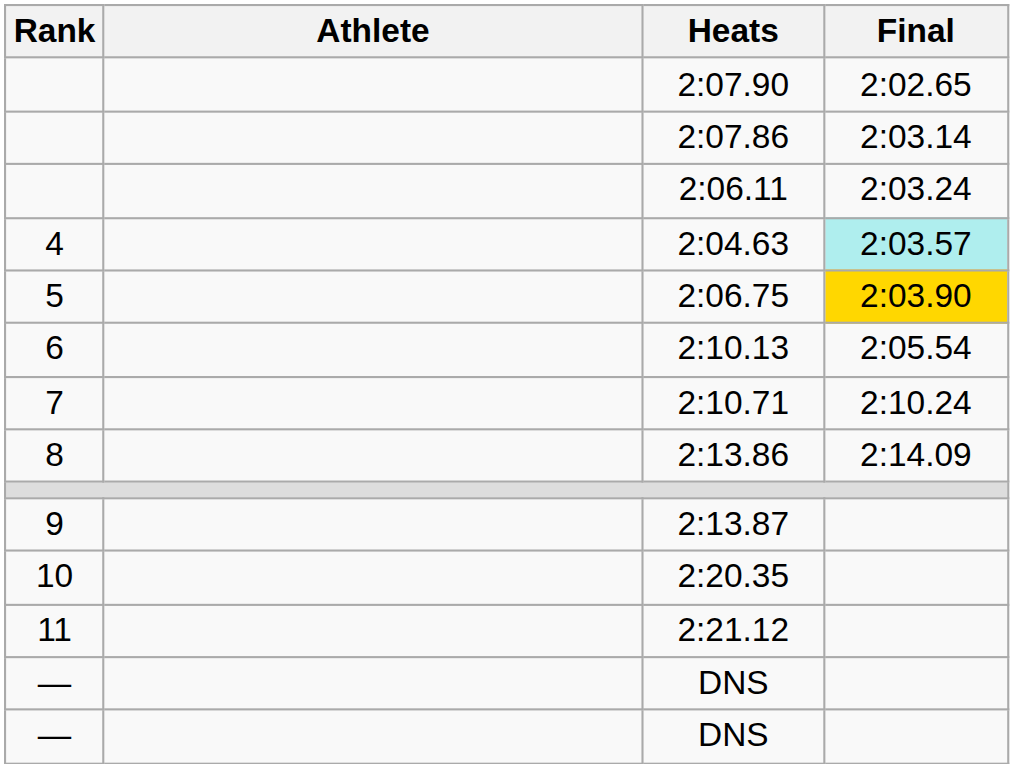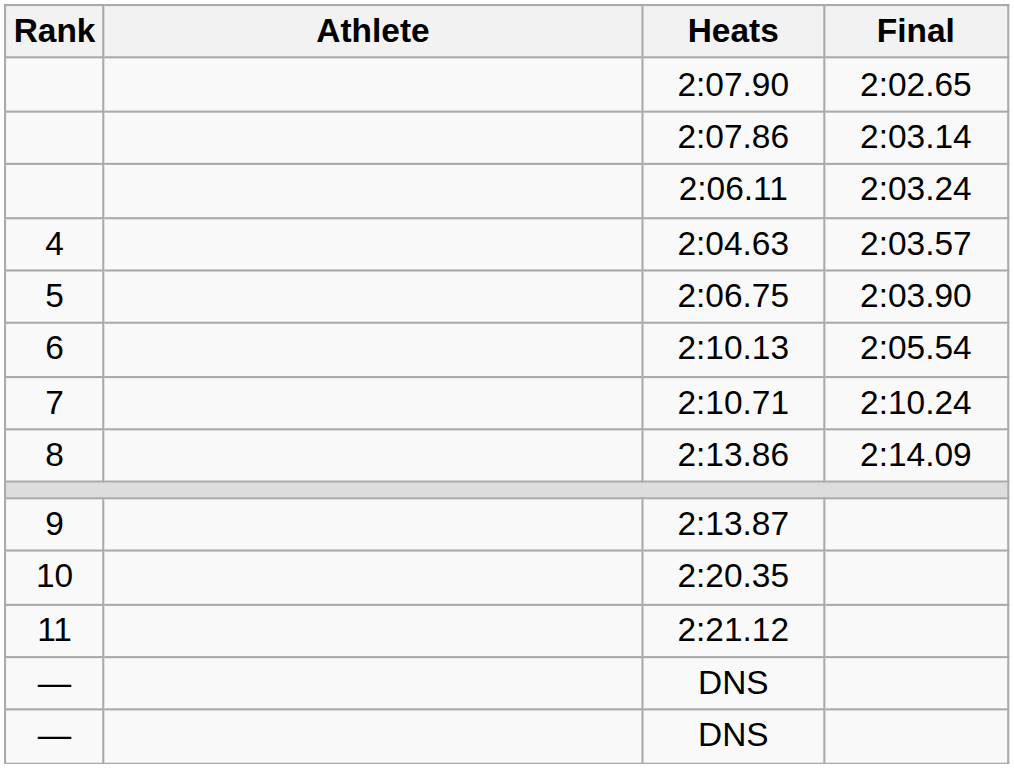(916, 243) paleturquoise background -> (916, 243) no background
(916, 296) gold background -> (916, 296) no background
